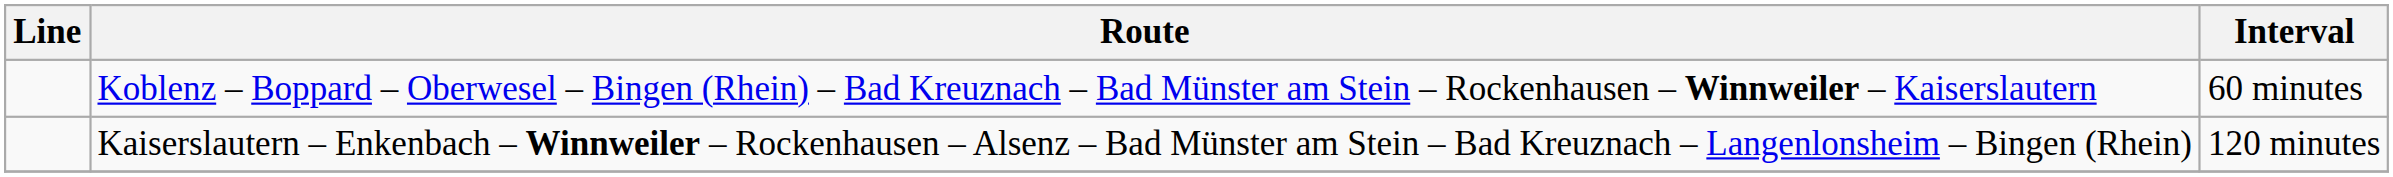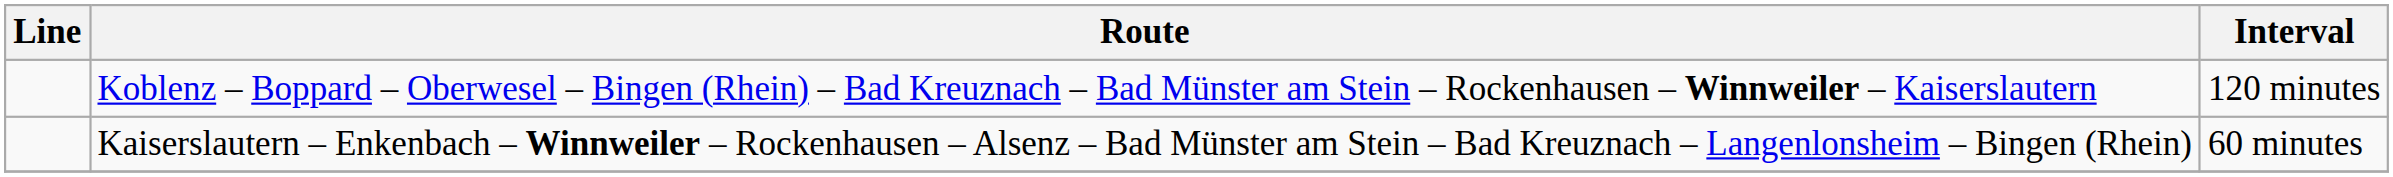(2285, 87) 60 minutes -> (2294, 87) 120 minutes
(2294, 143) 120 minutes -> (2285, 143) 60 minutes
